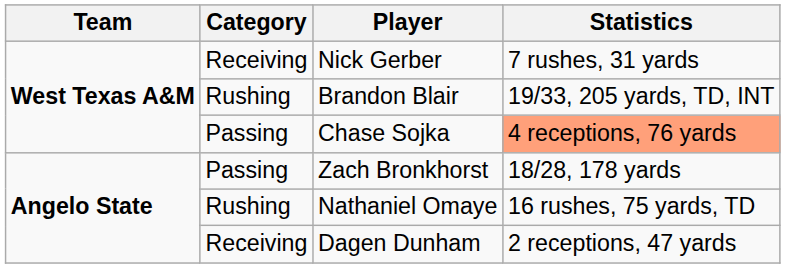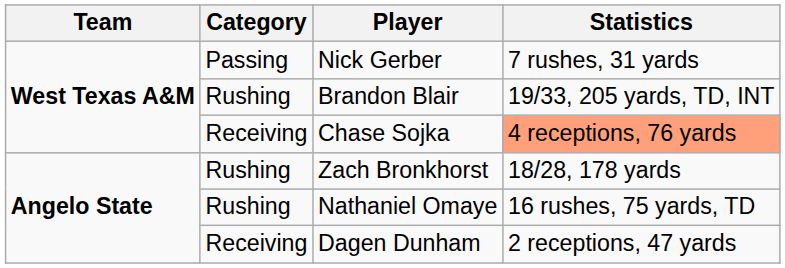(256, 59) Receiving -> (247, 59) Passing
(247, 133) Passing -> (256, 133) Receiving
(247, 170) Passing -> (248, 170) Rushing
